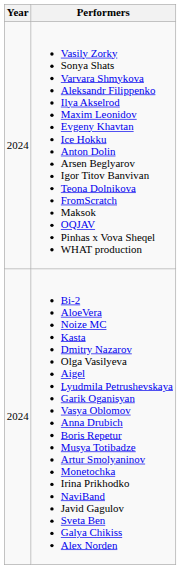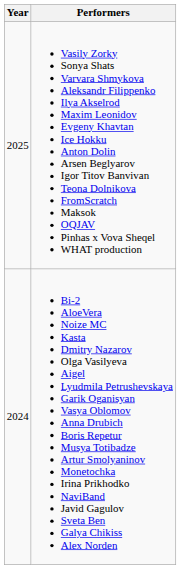(18, 145) 2024 -> (18, 145) 2025
